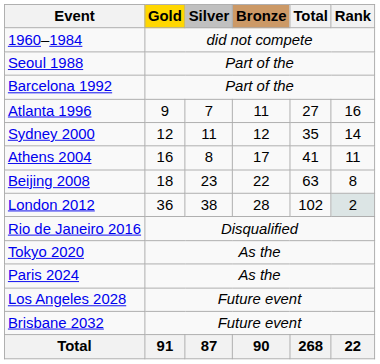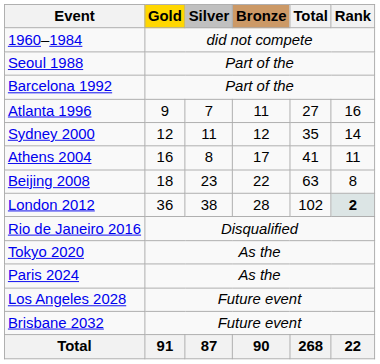(353, 205) normal -> (353, 205) bold
